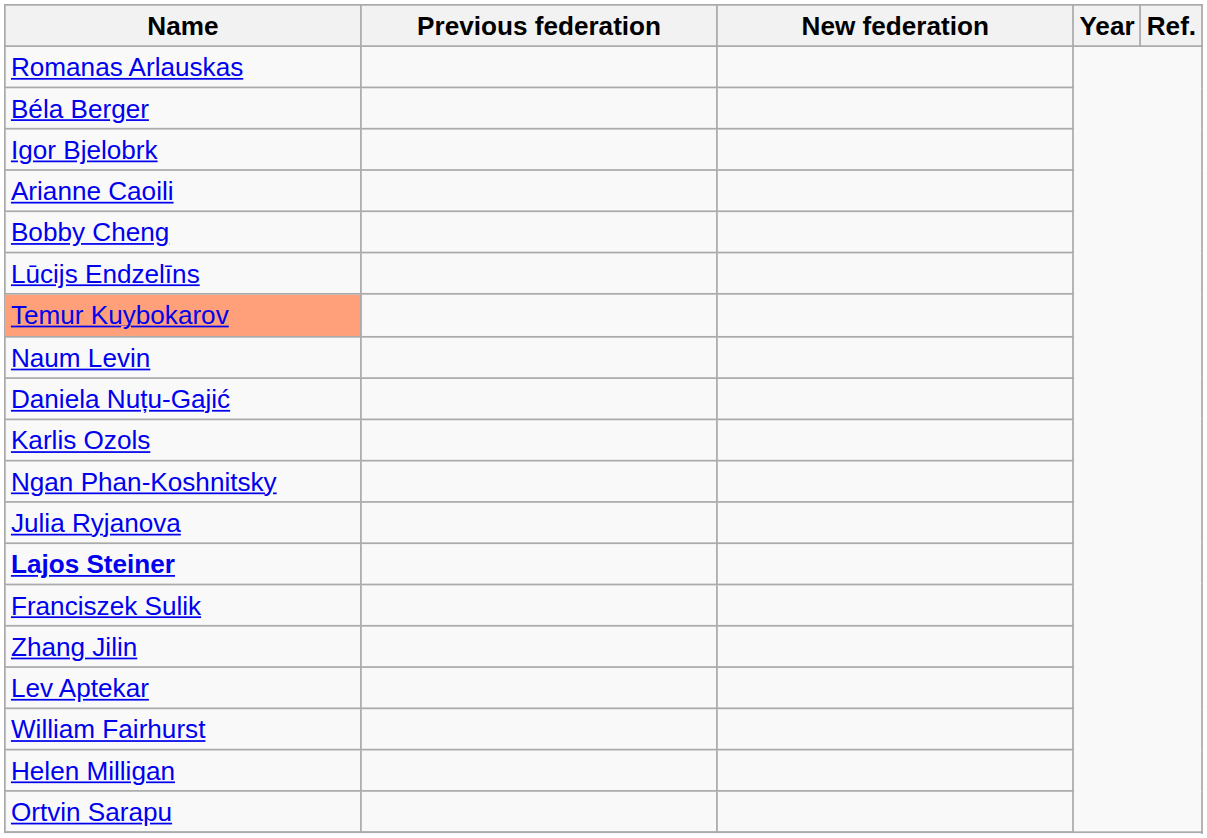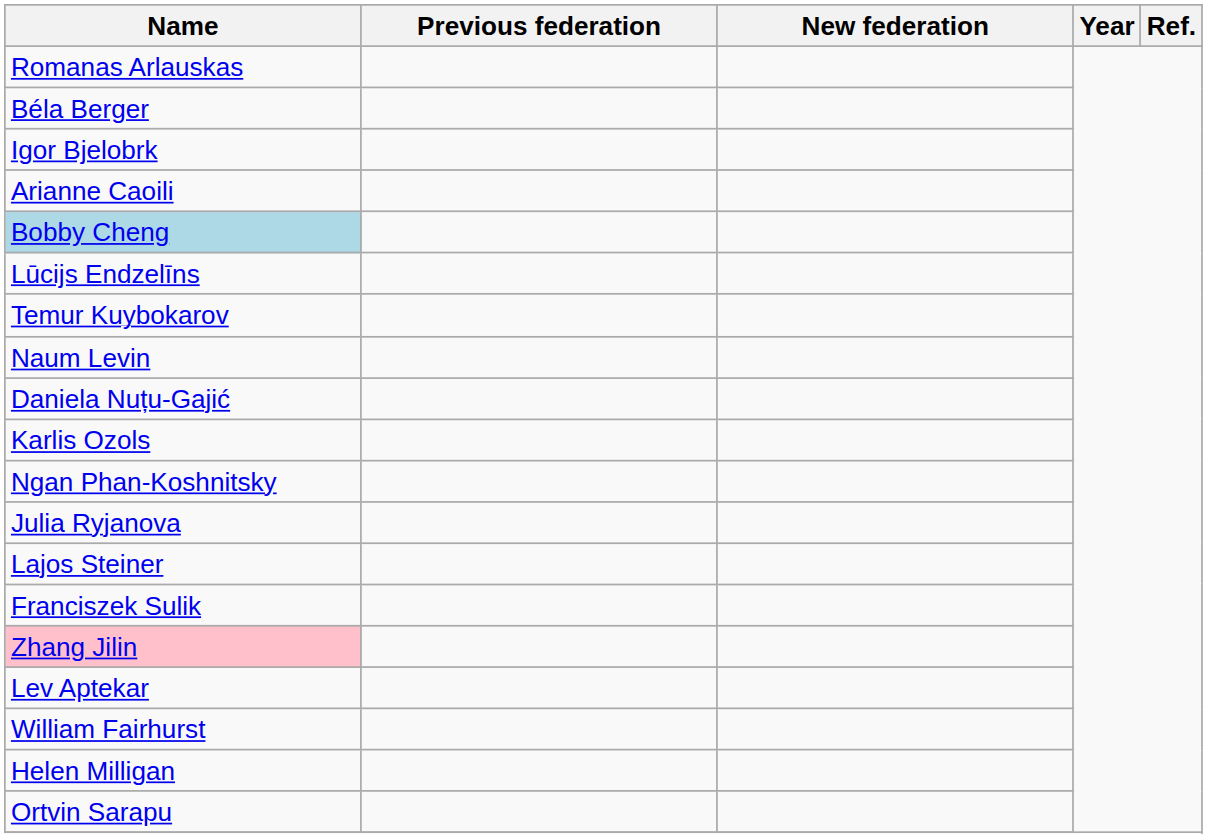(90, 233) no background -> (90, 233) lightblue background
(120, 315) lightsalmon background -> (120, 315) no background
(93, 564) bold -> (87, 564) normal
(74, 647) no background -> (74, 647) pink background
